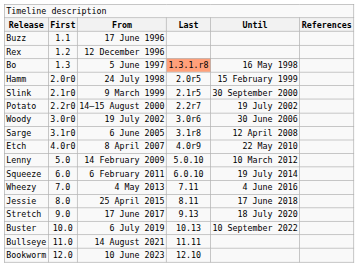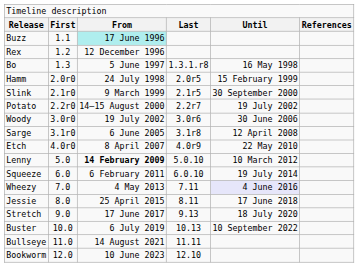(134, 38) no background -> (134, 38) paleturquoise background
(189, 65) lightsalmon background -> (189, 65) no background
(124, 160) normal -> (124, 160) bold
(270, 187) no background -> (270, 187) lavender background
